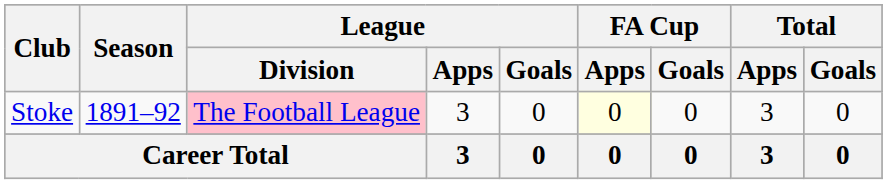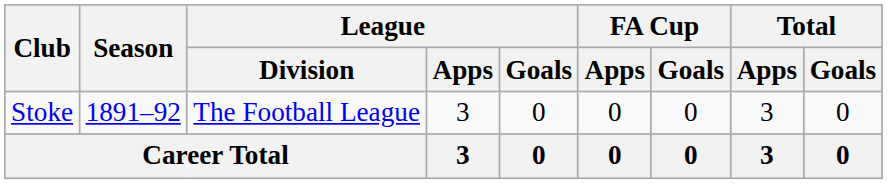(307, 112) pink background -> (307, 112) no background
(615, 112) lightyellow background -> (615, 112) no background
